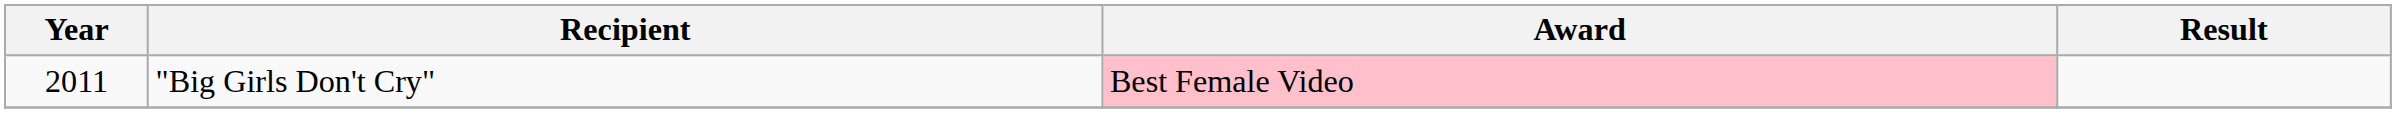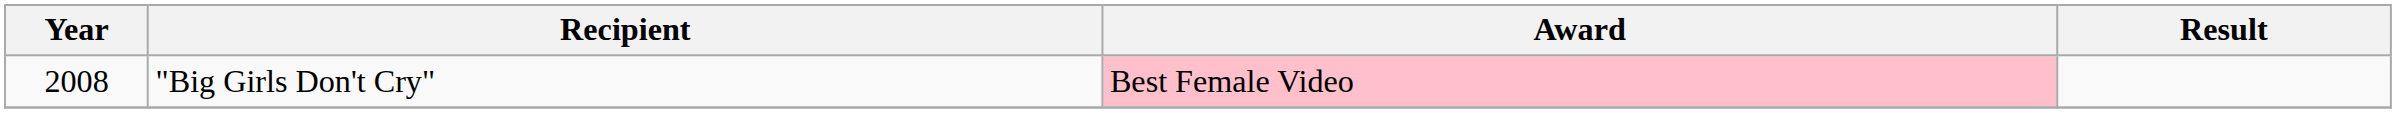(77, 81) 2011 -> (77, 81) 2008
